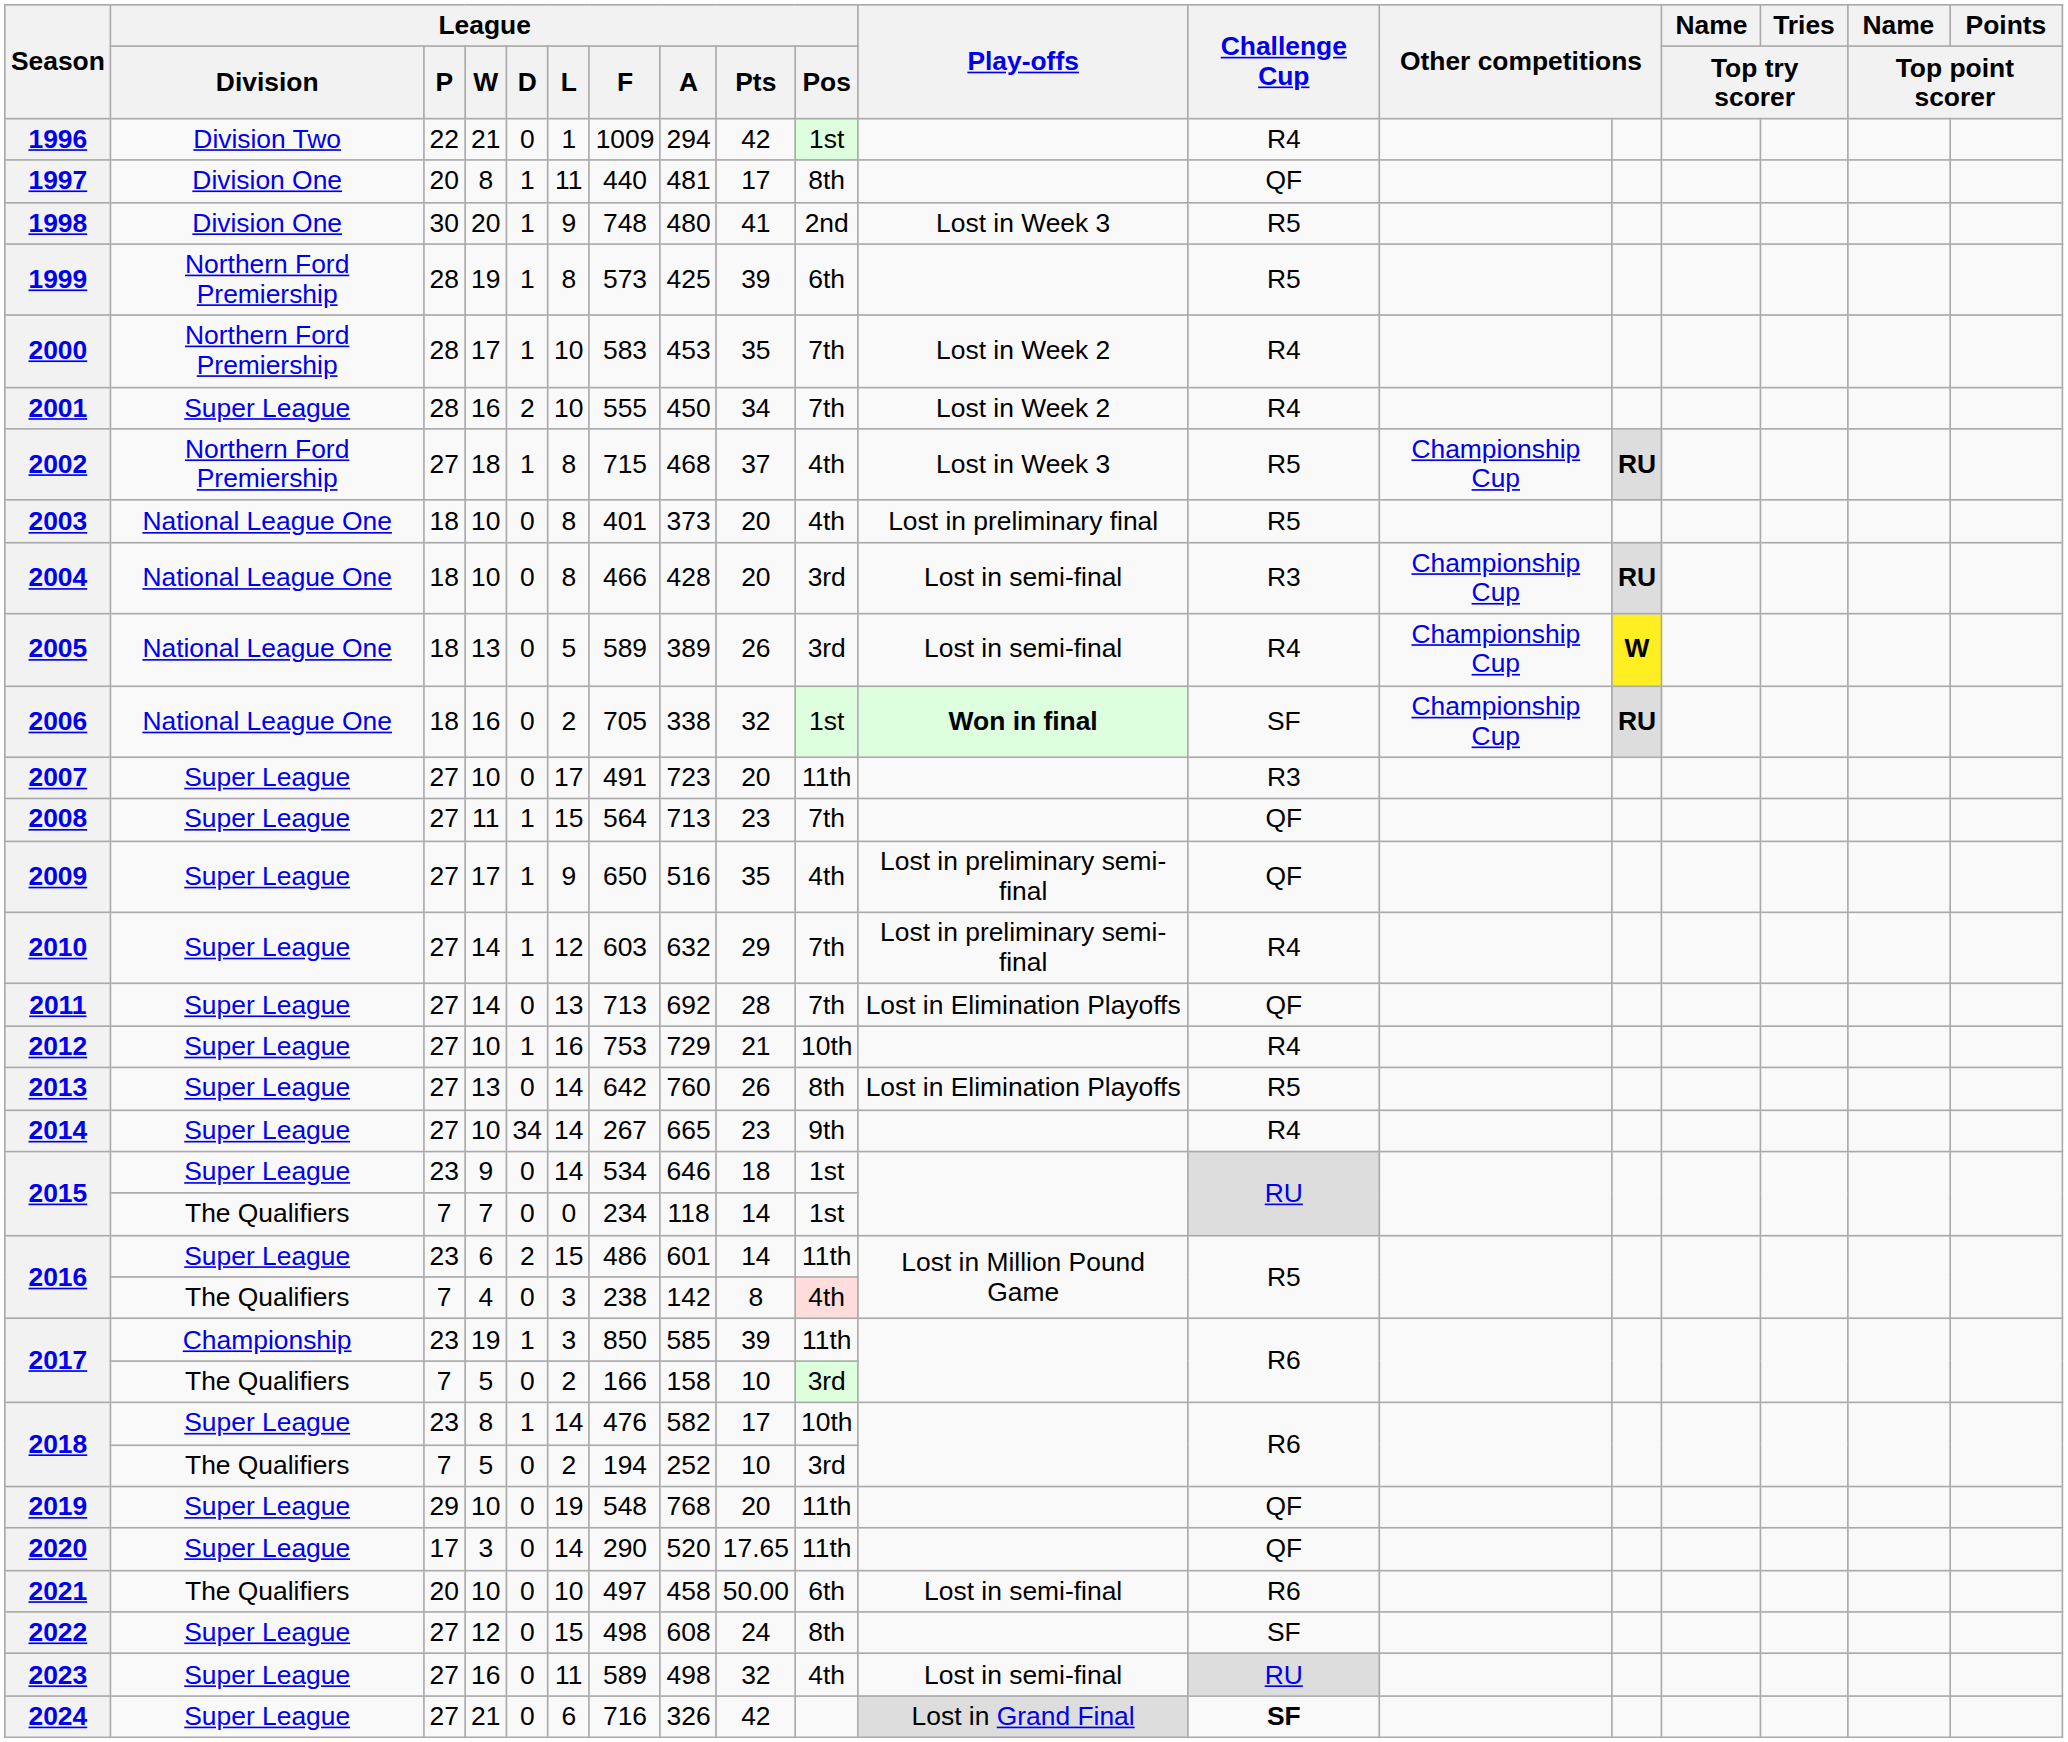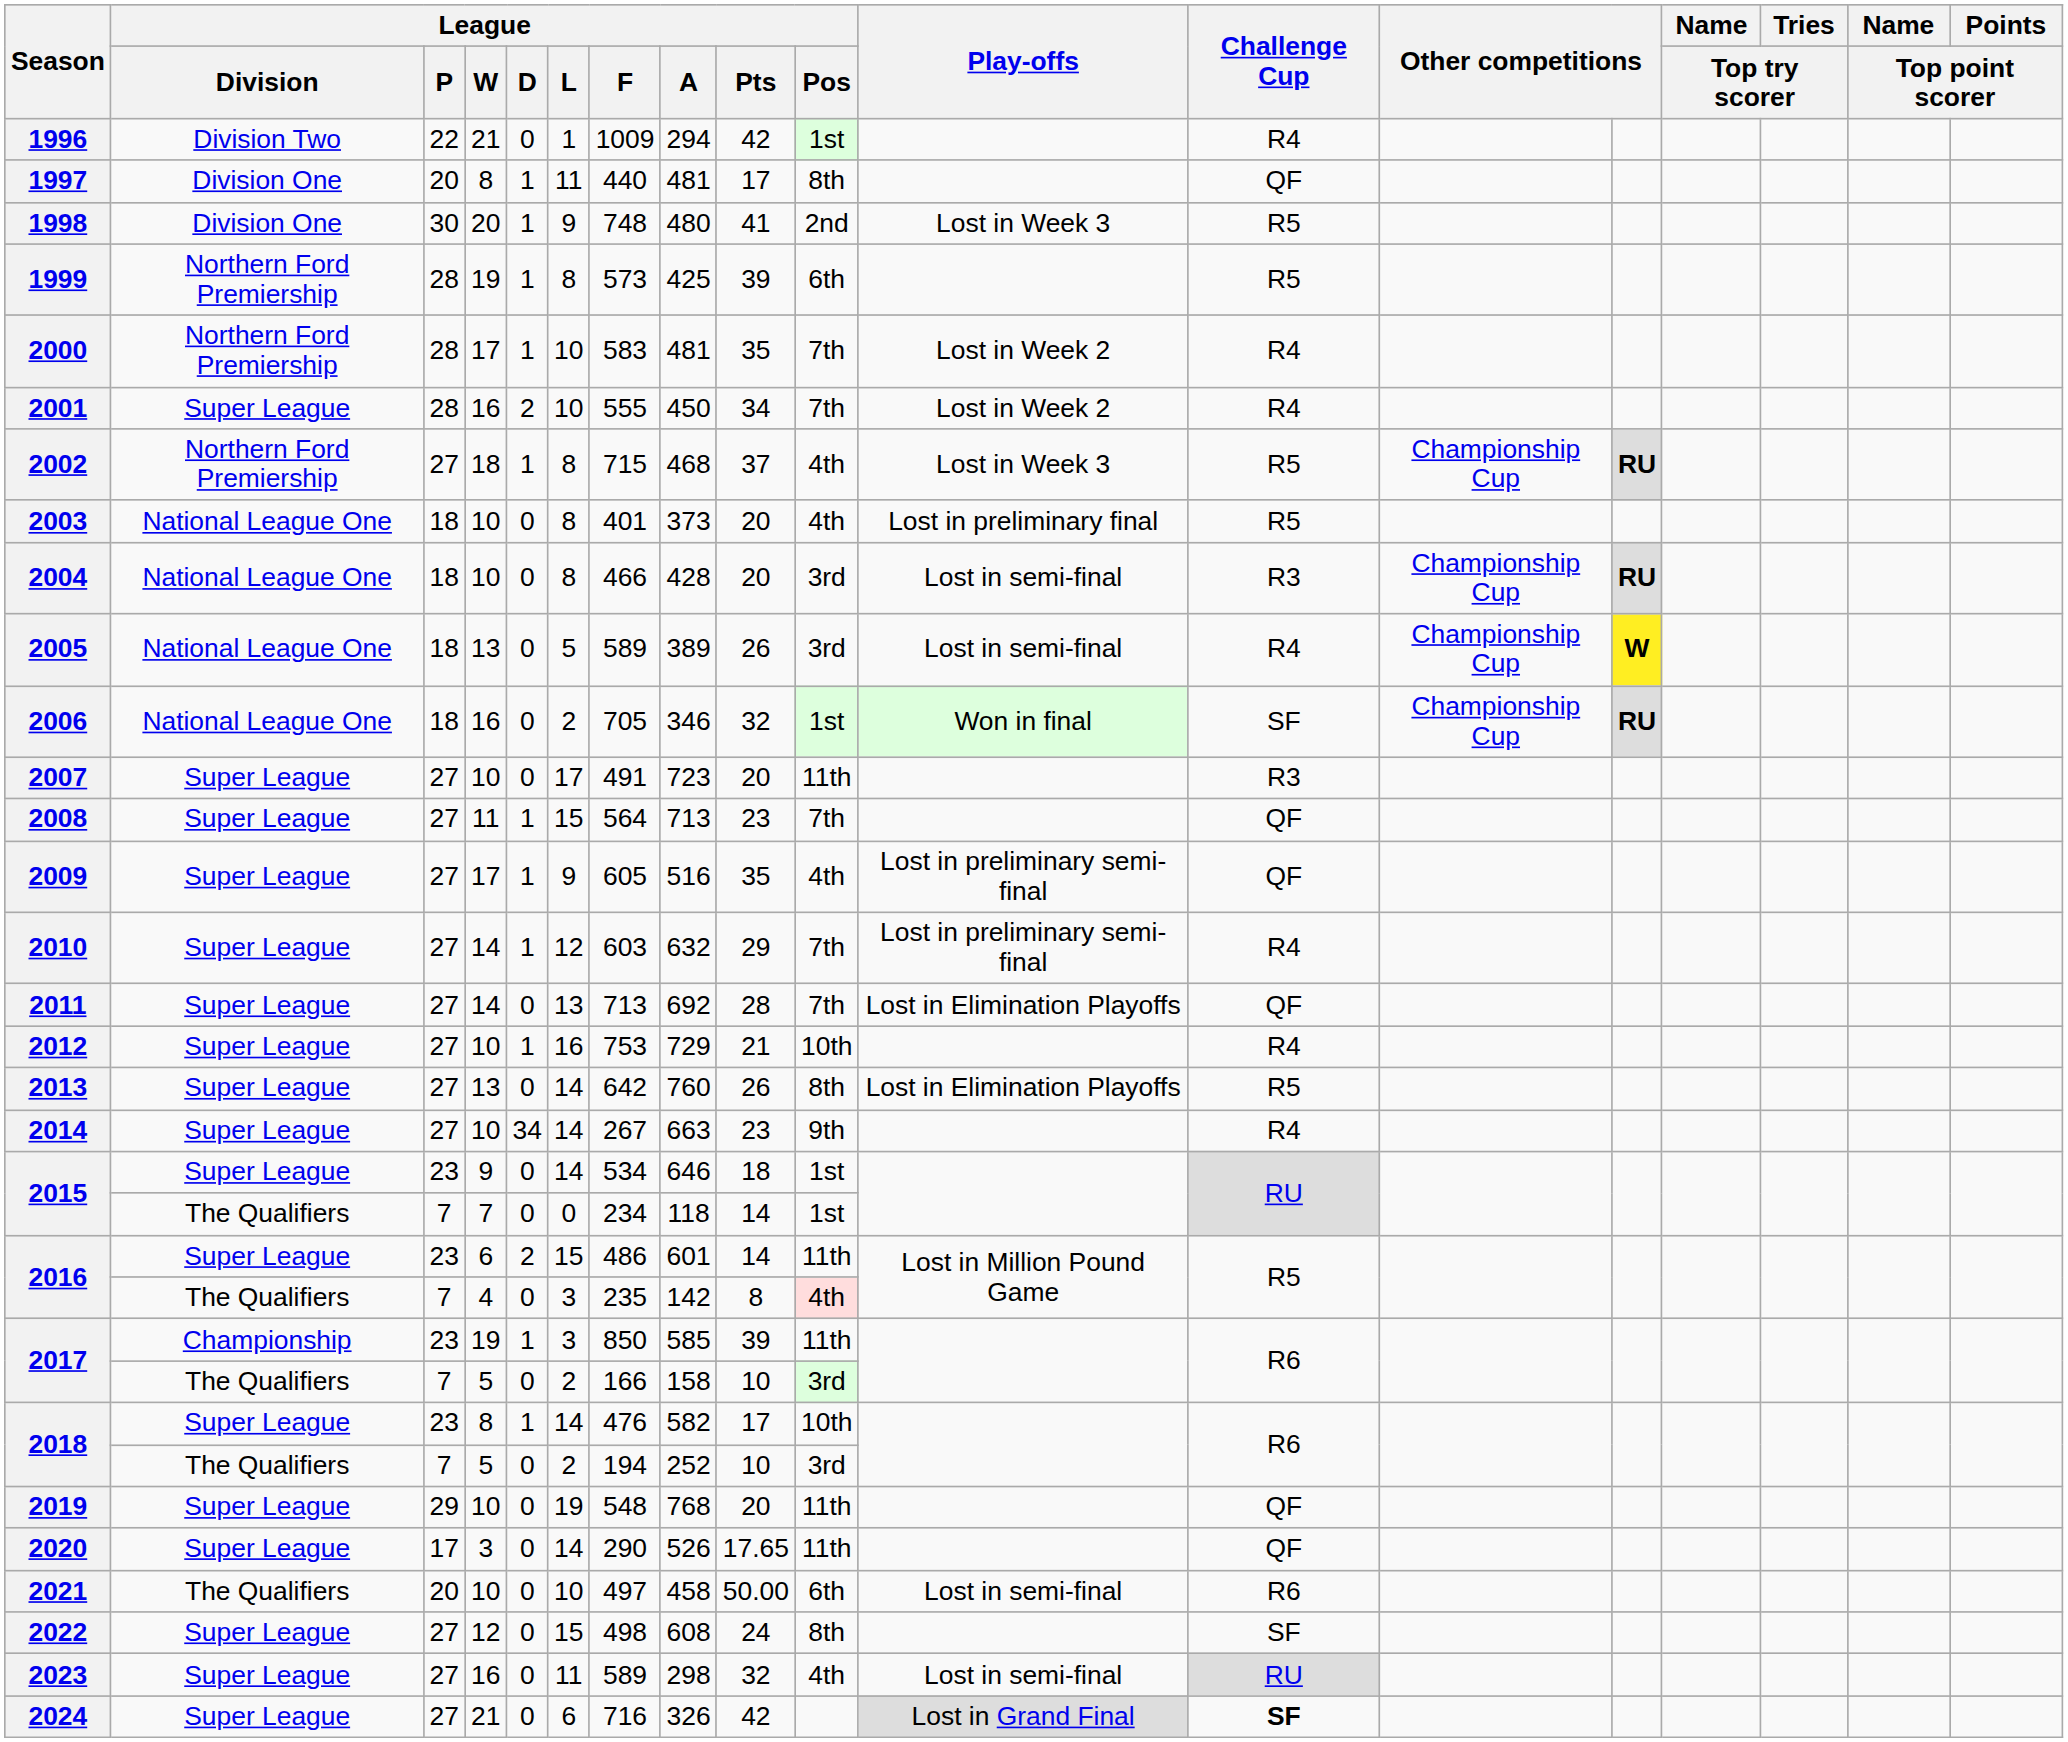(689, 350) 453 -> (689, 350) 481
(689, 720) 338 -> (689, 720) 346
(1023, 720) bold -> (1023, 720) normal
(625, 876) 650 -> (625, 876) 605
(689, 1130) 665 -> (689, 1130) 663
(625, 1297) 238 -> (625, 1297) 235
(689, 1548) 520 -> (689, 1548) 526
(689, 1674) 498 -> (689, 1674) 298
